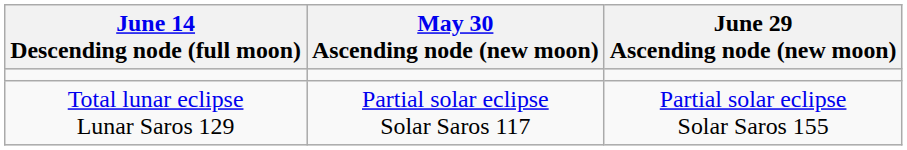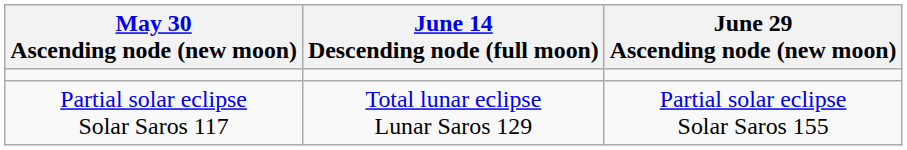columns swapped: (455, 36) <-> (156, 36)
